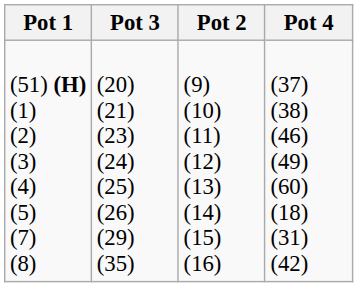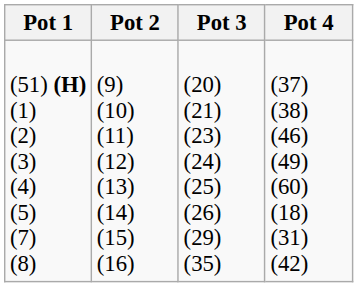columns swapped: (222, 22) <-> (135, 22)
